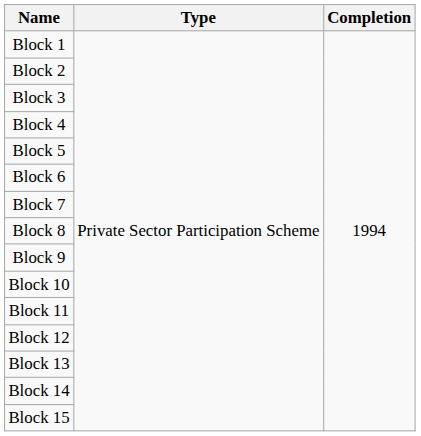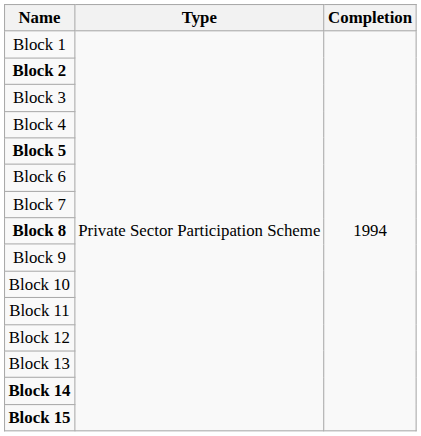(39, 71) normal -> (39, 71) bold
(39, 151) normal -> (39, 151) bold
(39, 230) normal -> (39, 230) bold
(39, 390) normal -> (39, 390) bold
(39, 417) normal -> (39, 417) bold
